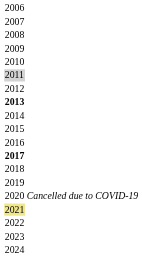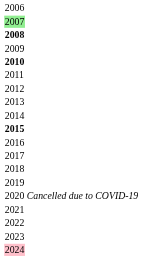(15, 21) no background -> (15, 21) lightgreen background
(15, 35) normal -> (15, 35) bold
(15, 62) normal -> (15, 62) bold
(14, 75) lightgrey background -> (14, 75) no background
(15, 102) bold -> (15, 102) normal
(15, 129) normal -> (15, 129) bold
(15, 156) bold -> (15, 156) normal
(15, 209) khaki background -> (15, 209) no background
(15, 250) no background -> (15, 250) pink background
